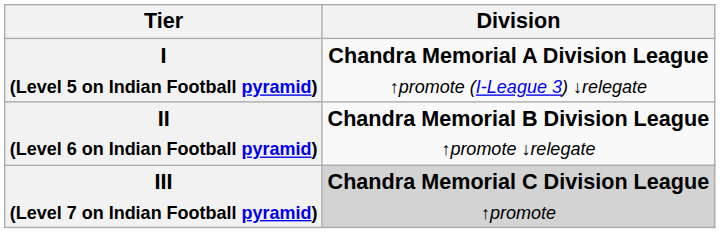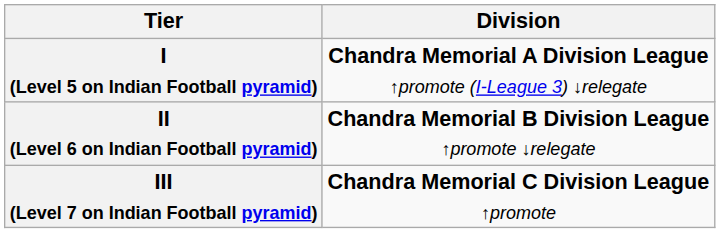(518, 196) lightgrey background -> (518, 196) no background
